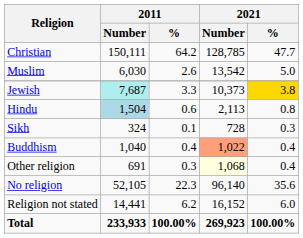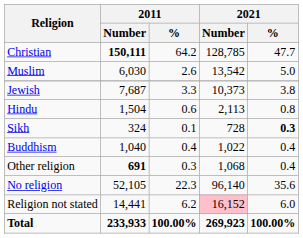(127, 52) normal -> (127, 52) bold
(132, 90) paleturquoise background -> (132, 90) no background
(288, 90) gold background -> (288, 90) no background
(132, 109) lightblue background -> (132, 109) no background
(288, 128) normal -> (288, 128) bold
(231, 147) lightsalmon background -> (231, 147) no background
(137, 166) normal -> (137, 166) bold
(231, 166) lightyellow background -> (231, 166) no background
(228, 204) no background -> (228, 204) pink background
